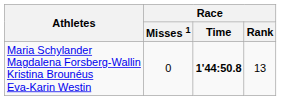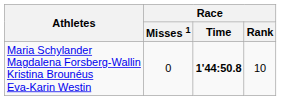(260, 69) 13 -> (260, 69) 10
